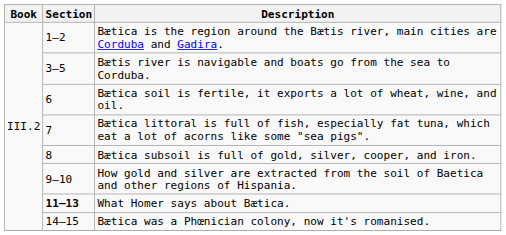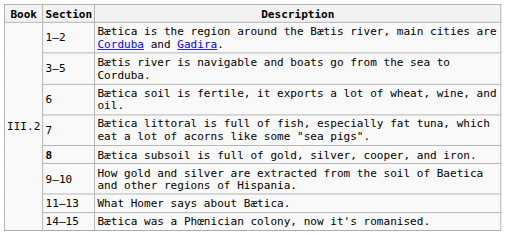(49, 154) normal -> (49, 154) bold
(62, 203) bold -> (62, 203) normal
